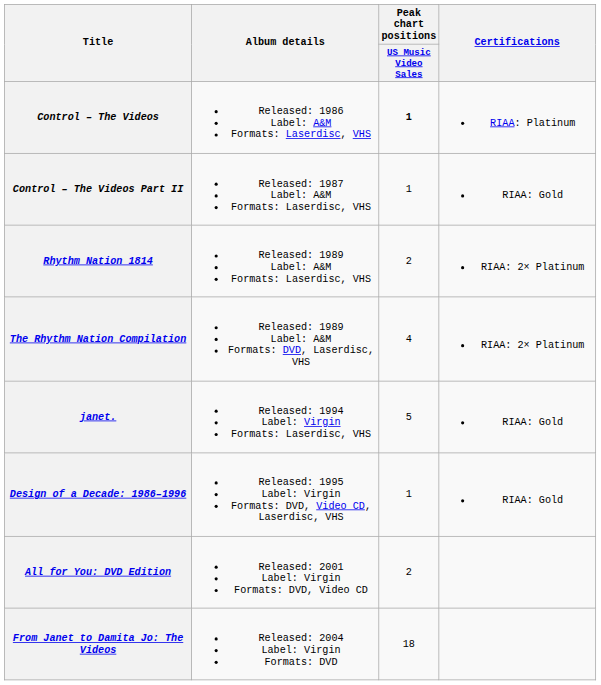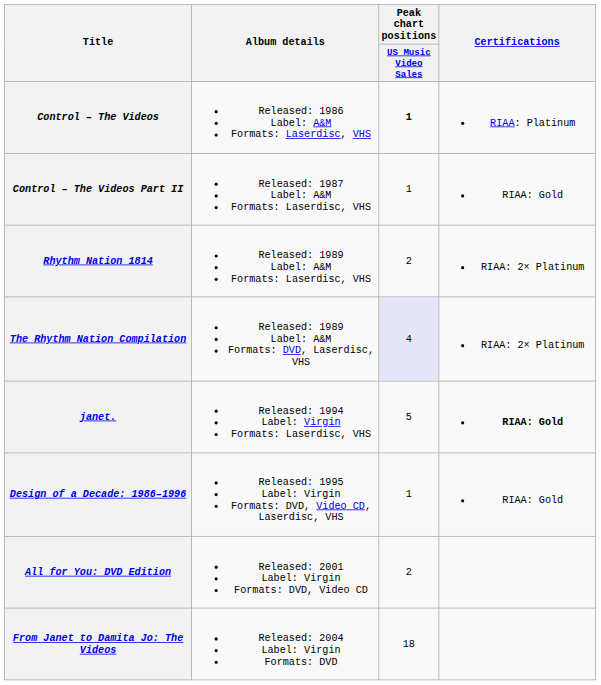(409, 339) no background -> (409, 339) lavender background
(517, 423) normal -> (517, 423) bold
